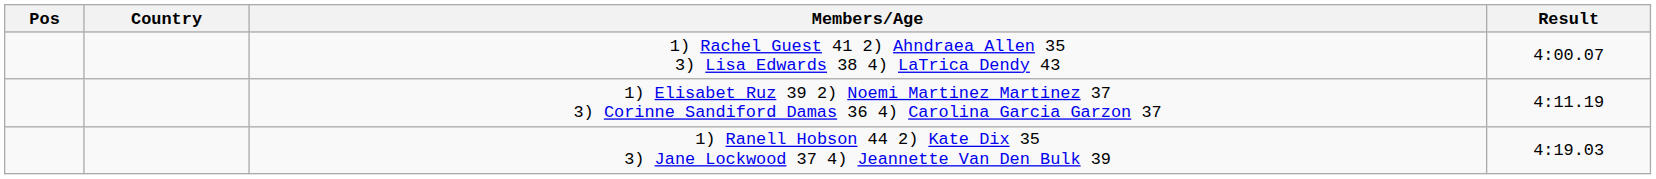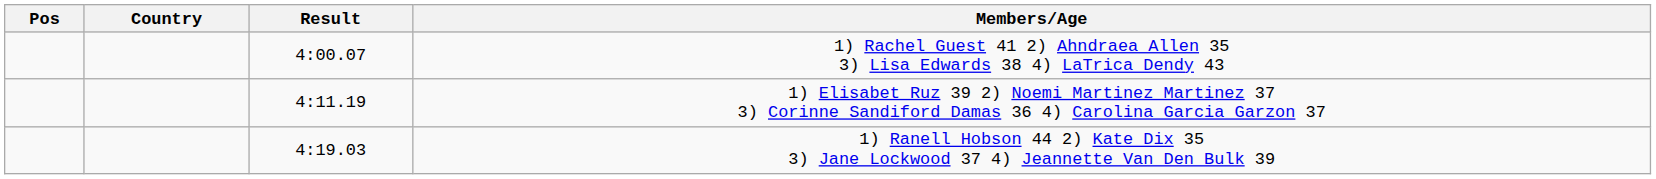columns swapped: (868, 18) <-> (1569, 18)
